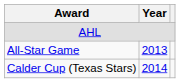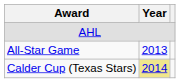(154, 68) no background -> (154, 68) khaki background
